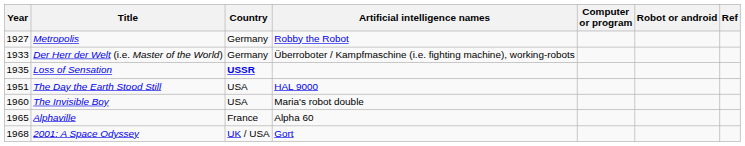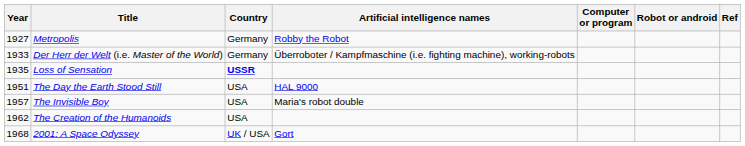(18, 102) 1960 -> (18, 102) 1957
+ row: (102, 117)
- row: (54, 117)
